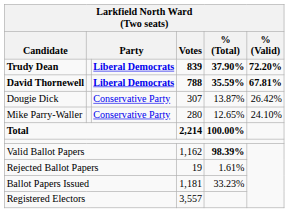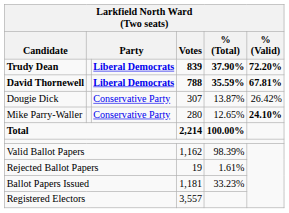(266, 115) normal -> (265, 115) bold
(228, 151) bold -> (229, 151) normal
